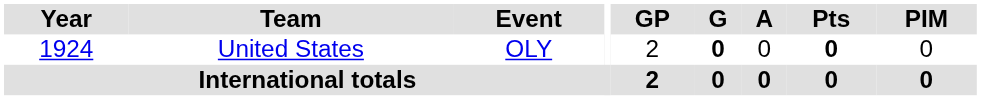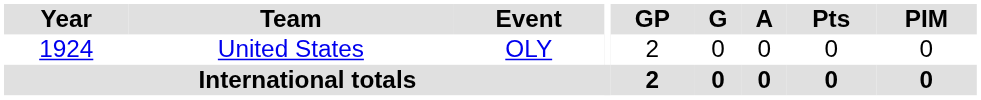(718, 49) bold -> (718, 49) normal
(831, 49) bold -> (831, 49) normal
